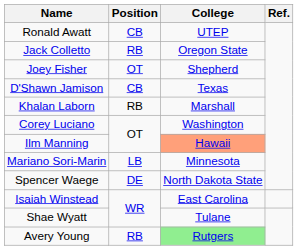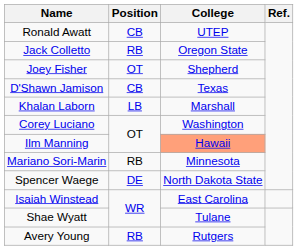(135, 106) RB -> (135, 106) LB
(135, 161) LB -> (135, 161) RB
(213, 236) lightgreen background -> (213, 236) no background
